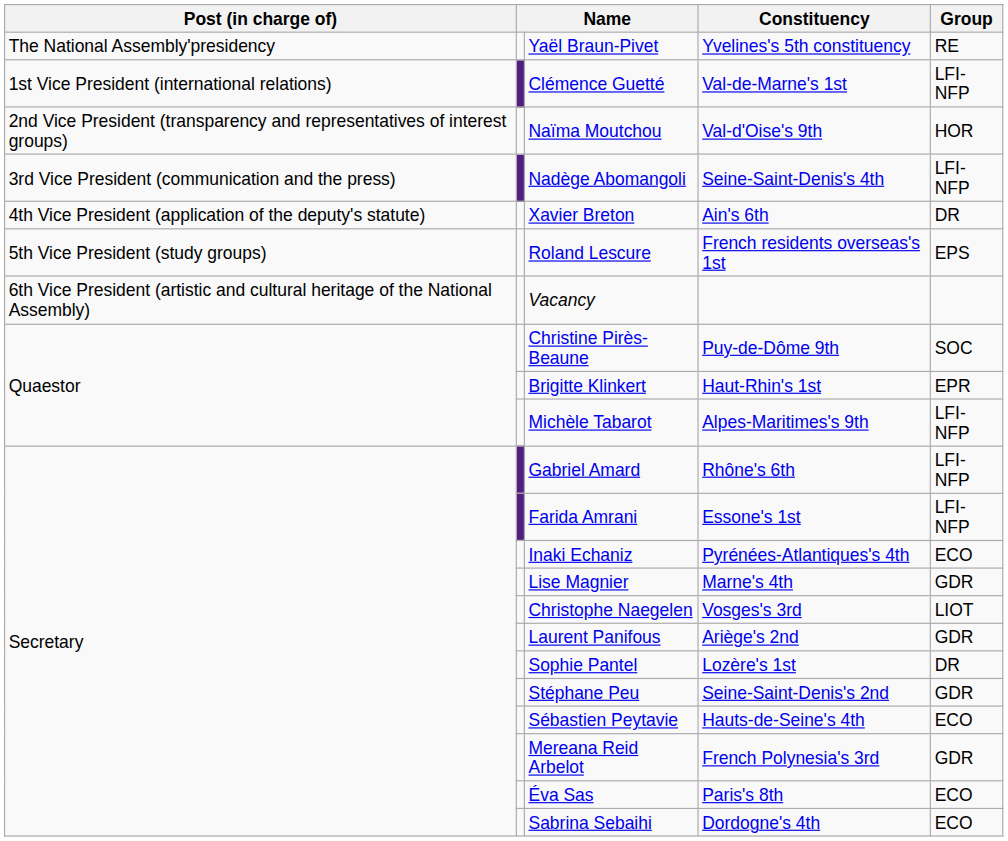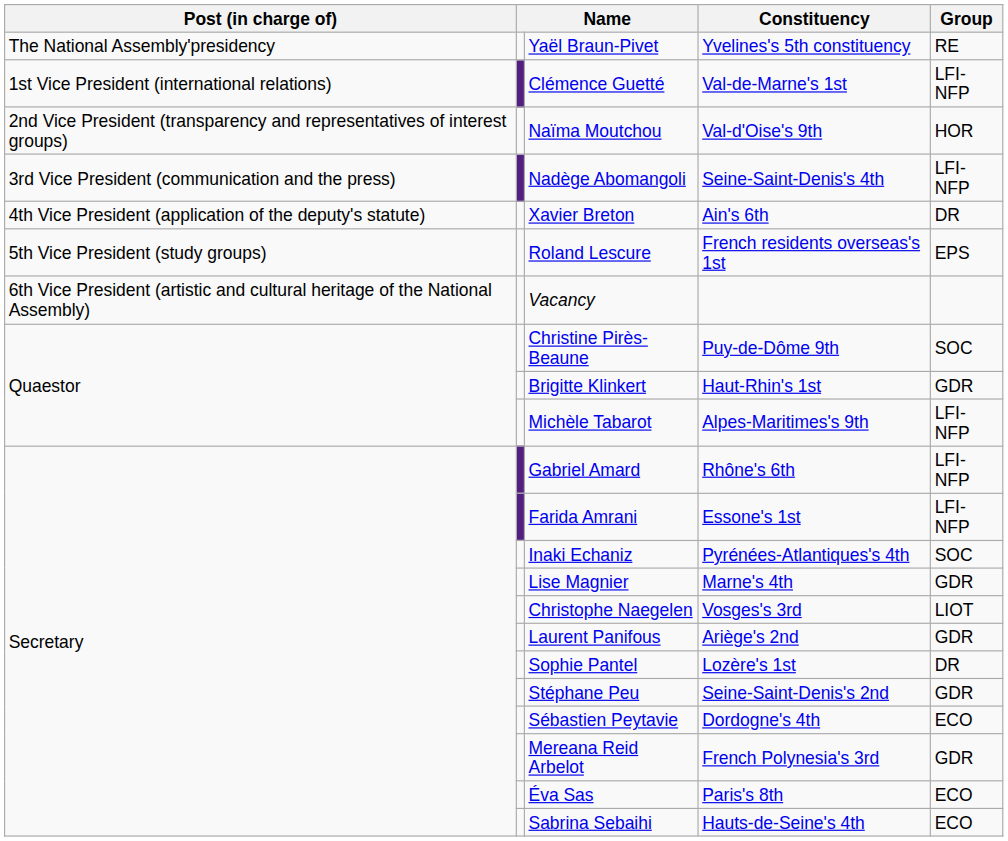(953, 385) EPR -> (954, 385) GDR
(954, 554) ECO -> (954, 554) SOC
(783, 720) Hauts-de-Seine's 4th -> (761, 720) Dordogne's 4th
(761, 823) Dordogne's 4th -> (783, 823) Hauts-de-Seine's 4th
